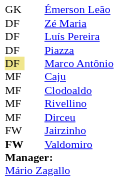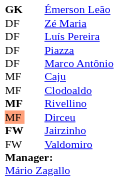(13, 9) normal -> (14, 9) bold
(12, 63) khaki background -> (12, 63) no background
(13, 103) normal -> (14, 103) bold
(13, 117) no background -> (13, 117) lightsalmon background
(13, 130) normal -> (14, 130) bold
(14, 144) bold -> (13, 144) normal
